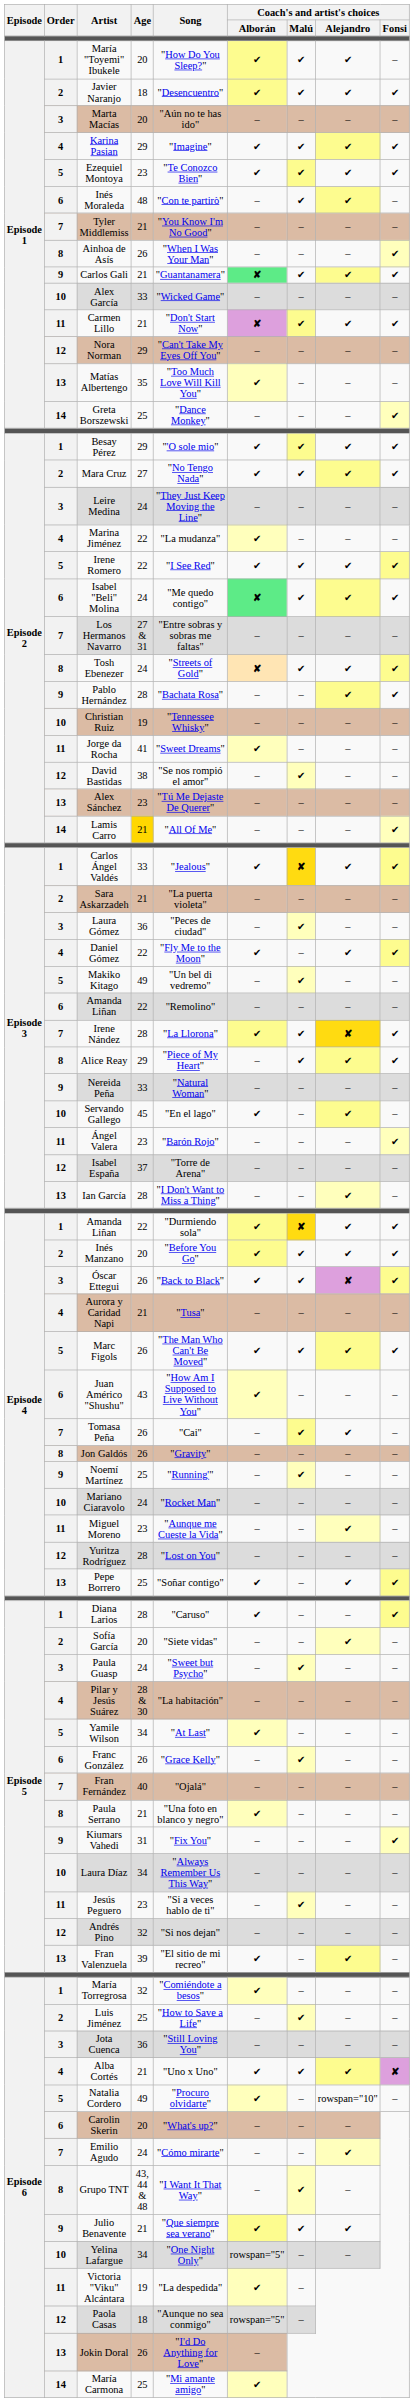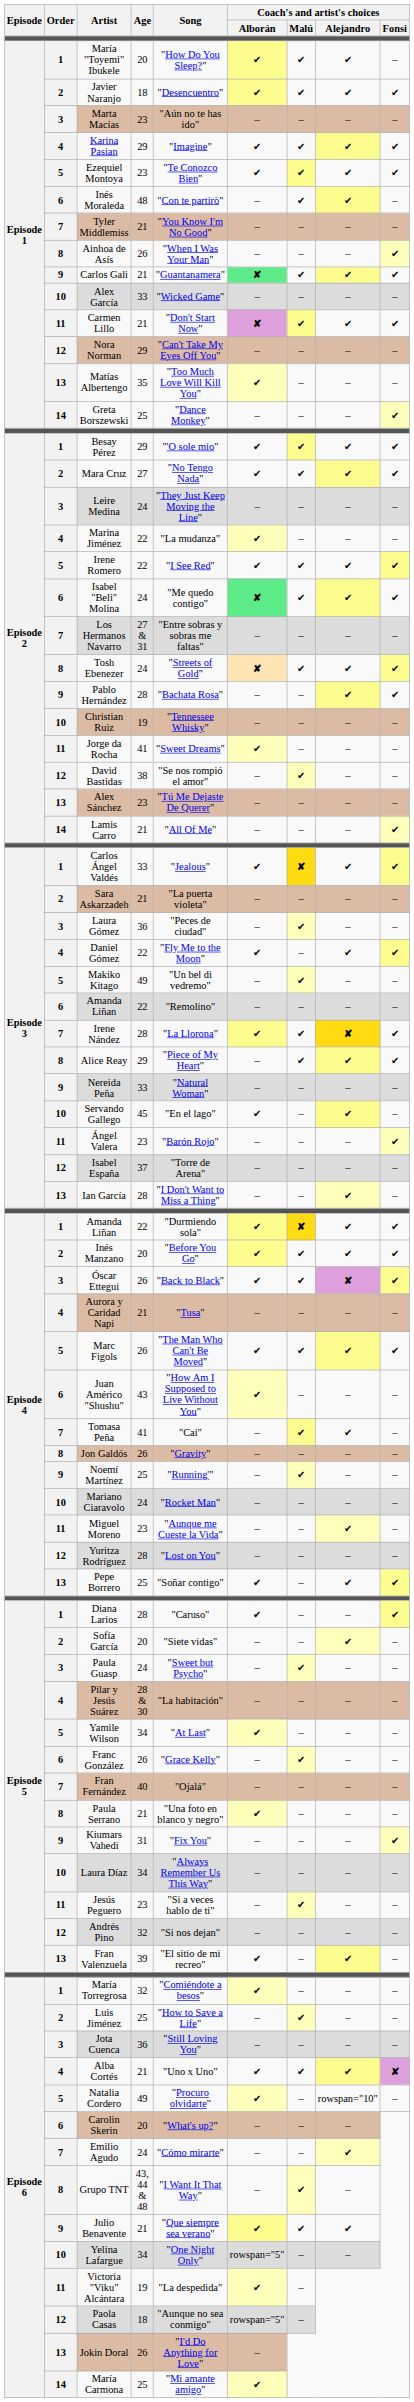(142, 119) 20 -> (142, 119) 23
(142, 829) gold background -> (142, 829) no background
(142, 1432) 26 -> (142, 1432) 41
